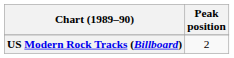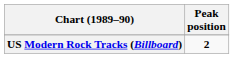(207, 44) normal -> (207, 44) bold
